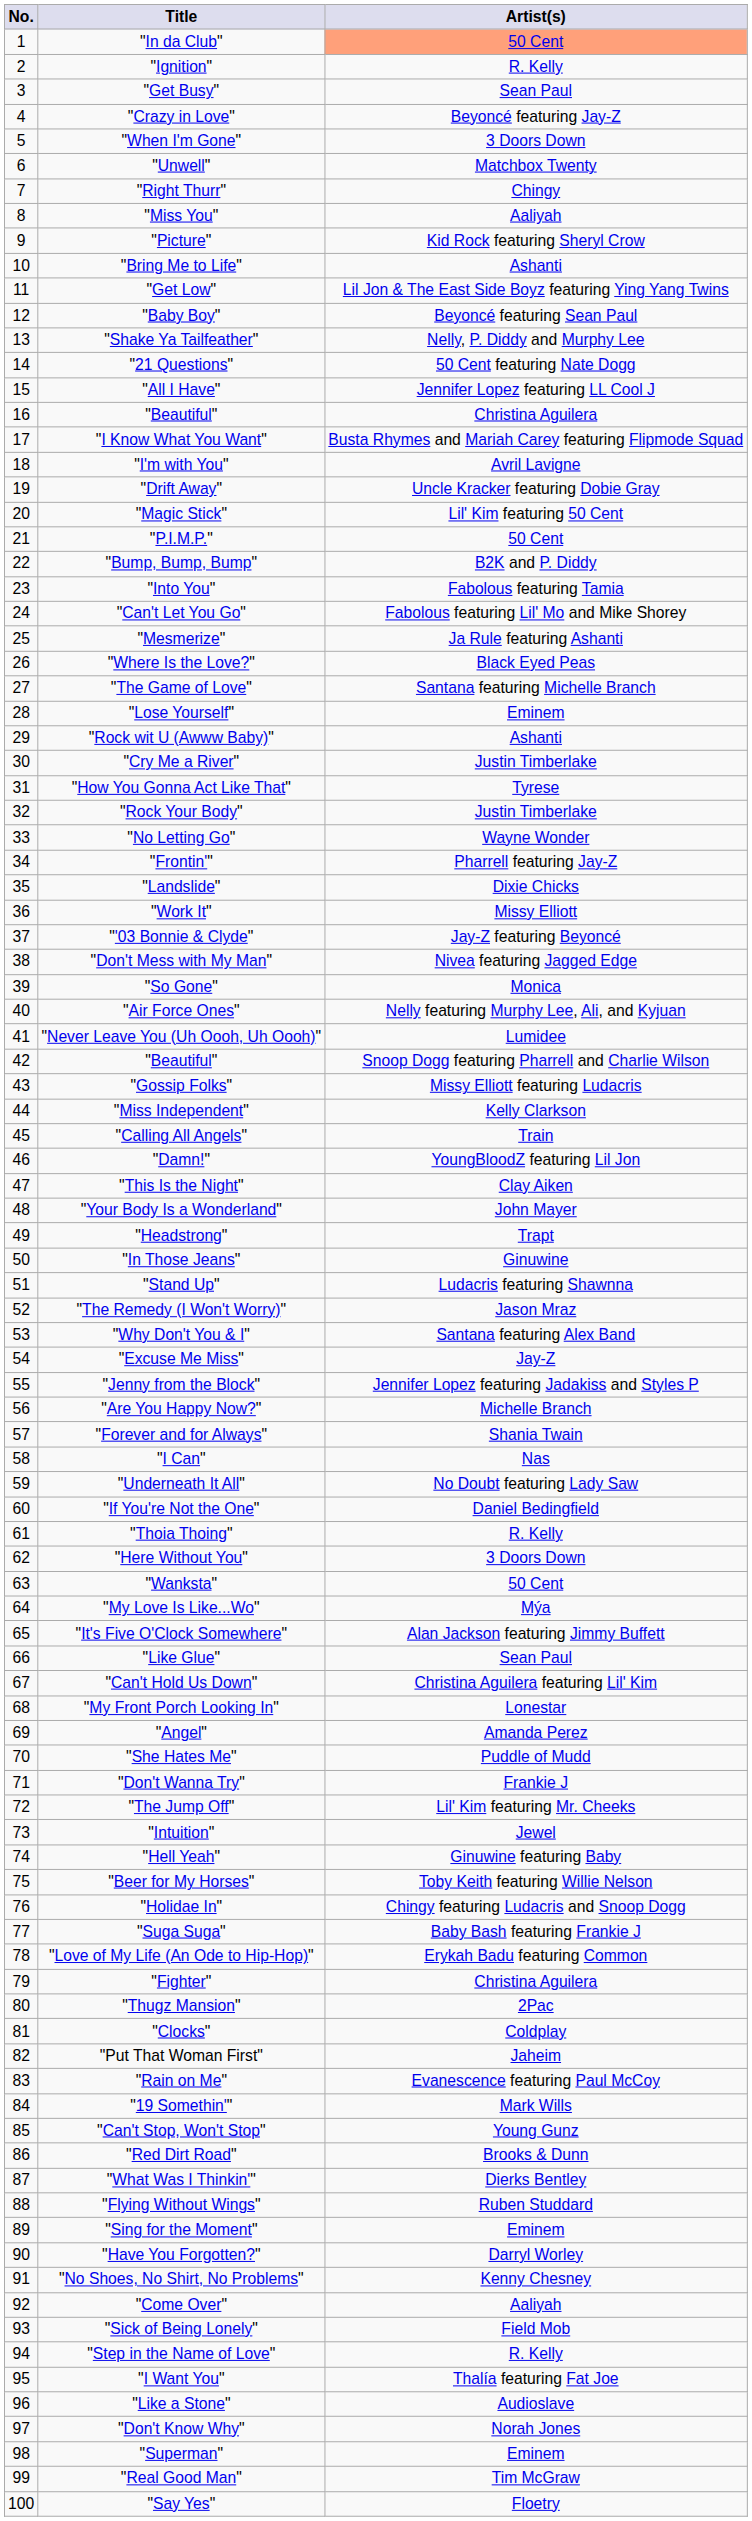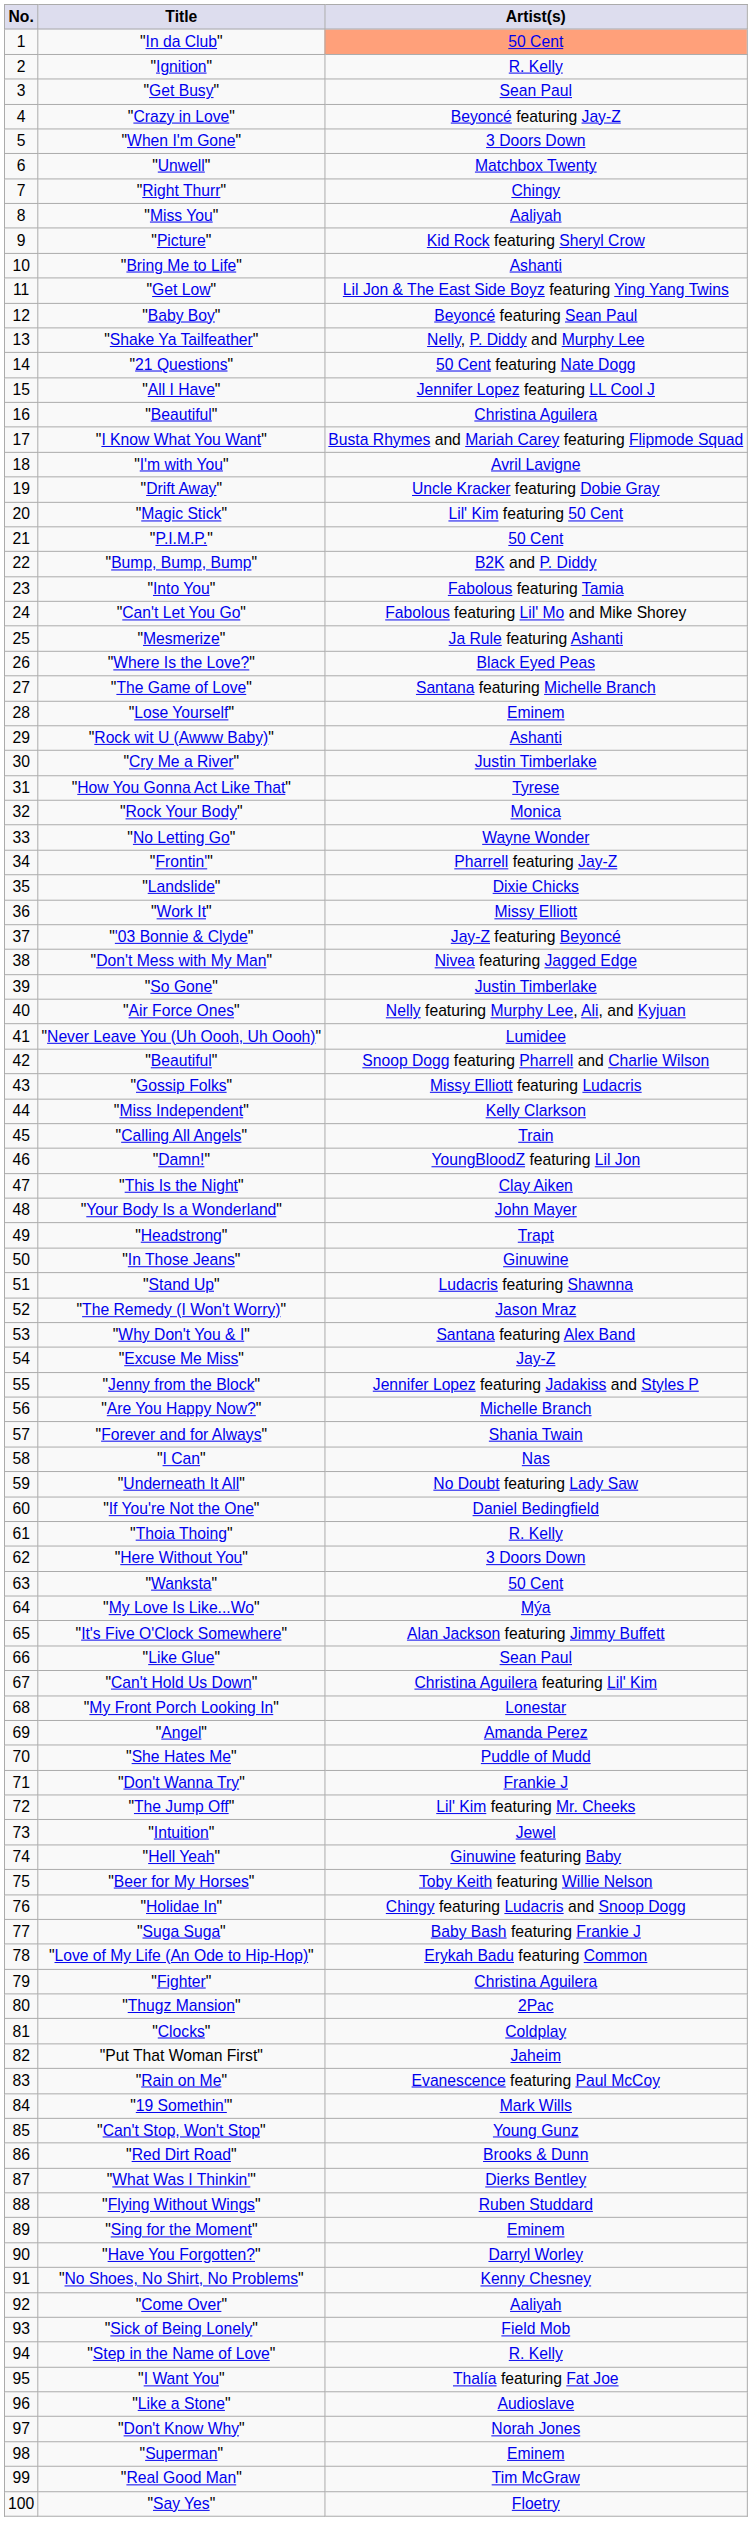(536, 812) Justin Timberlake -> (536, 812) Monica
(536, 986) Monica -> (536, 986) Justin Timberlake
